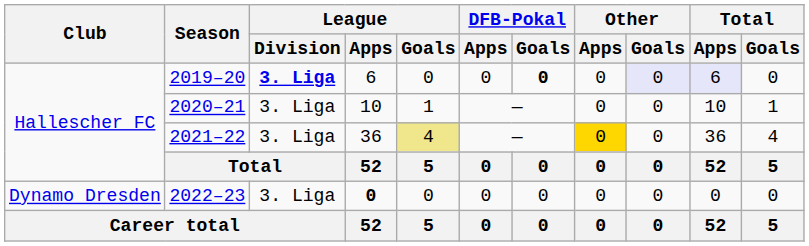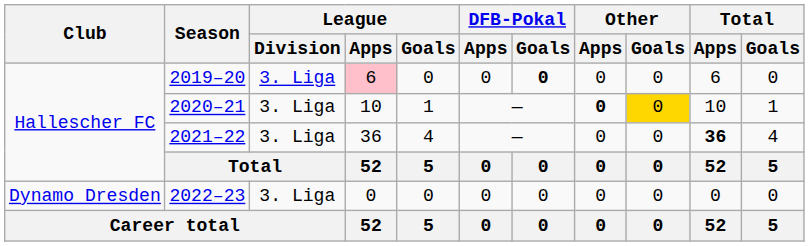(297, 78) bold -> (297, 78) normal
(371, 78) no background -> (371, 78) pink background
(658, 78) lavender background -> (658, 78) no background
(715, 78) lavender background -> (715, 78) no background
(601, 108) normal -> (601, 108) bold
(658, 108) no background -> (658, 108) gold background
(428, 137) khaki background -> (428, 137) no background
(601, 137) gold background -> (601, 137) no background
(715, 137) normal -> (715, 137) bold
(371, 196) bold -> (371, 196) normal
